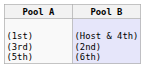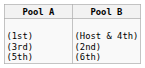(106, 46) lavender background -> (106, 46) no background
